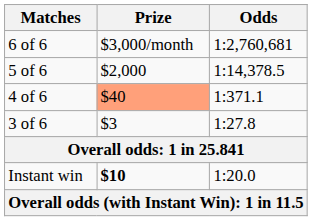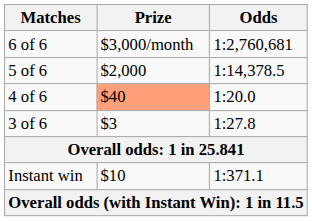(239, 96) 1:371.1 -> (234, 96) 1:20.0
(113, 176) bold -> (113, 176) normal
(234, 176) 1:20.0 -> (239, 176) 1:371.1
